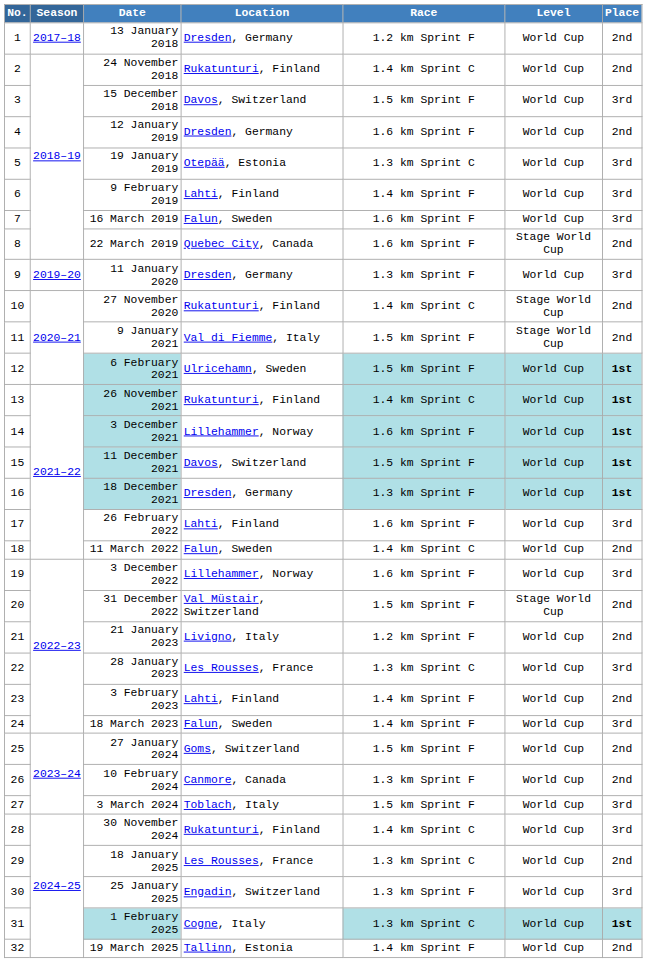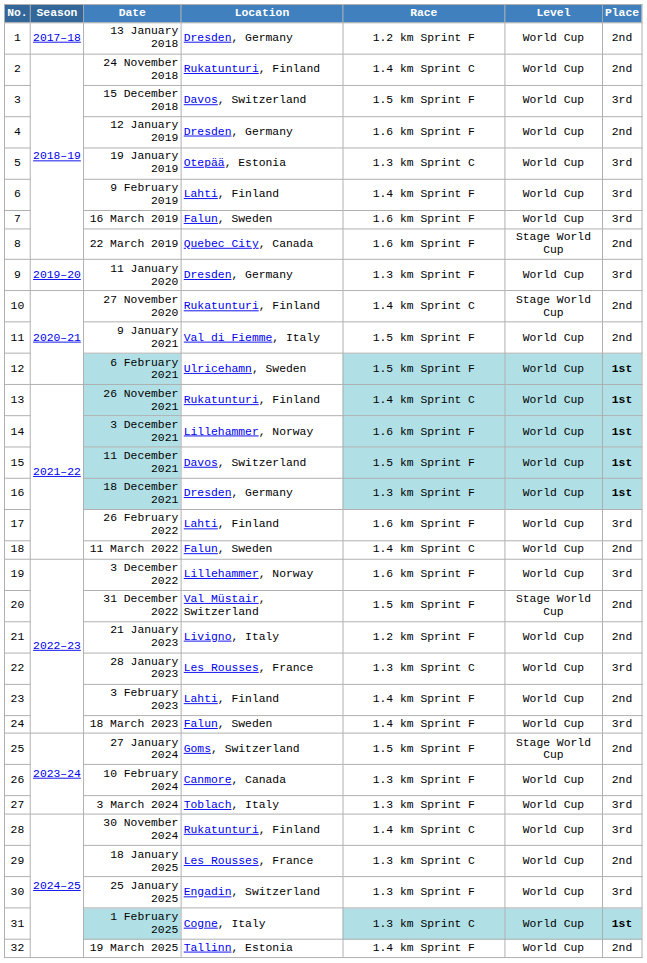(553, 338) Stage World Cup -> (553, 338) World Cup
(553, 749) World Cup -> (553, 749) Stage World Cup
(424, 805) 1.5 km Sprint F -> (424, 805) 1.3 km Sprint F
